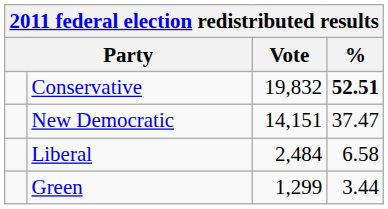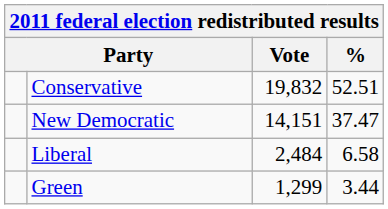(355, 87) bold -> (355, 87) normal
